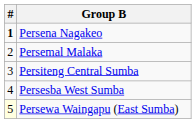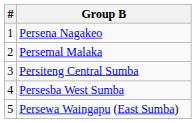(10, 33) bold -> (10, 33) normal
(10, 109) lightyellow background -> (10, 109) no background
